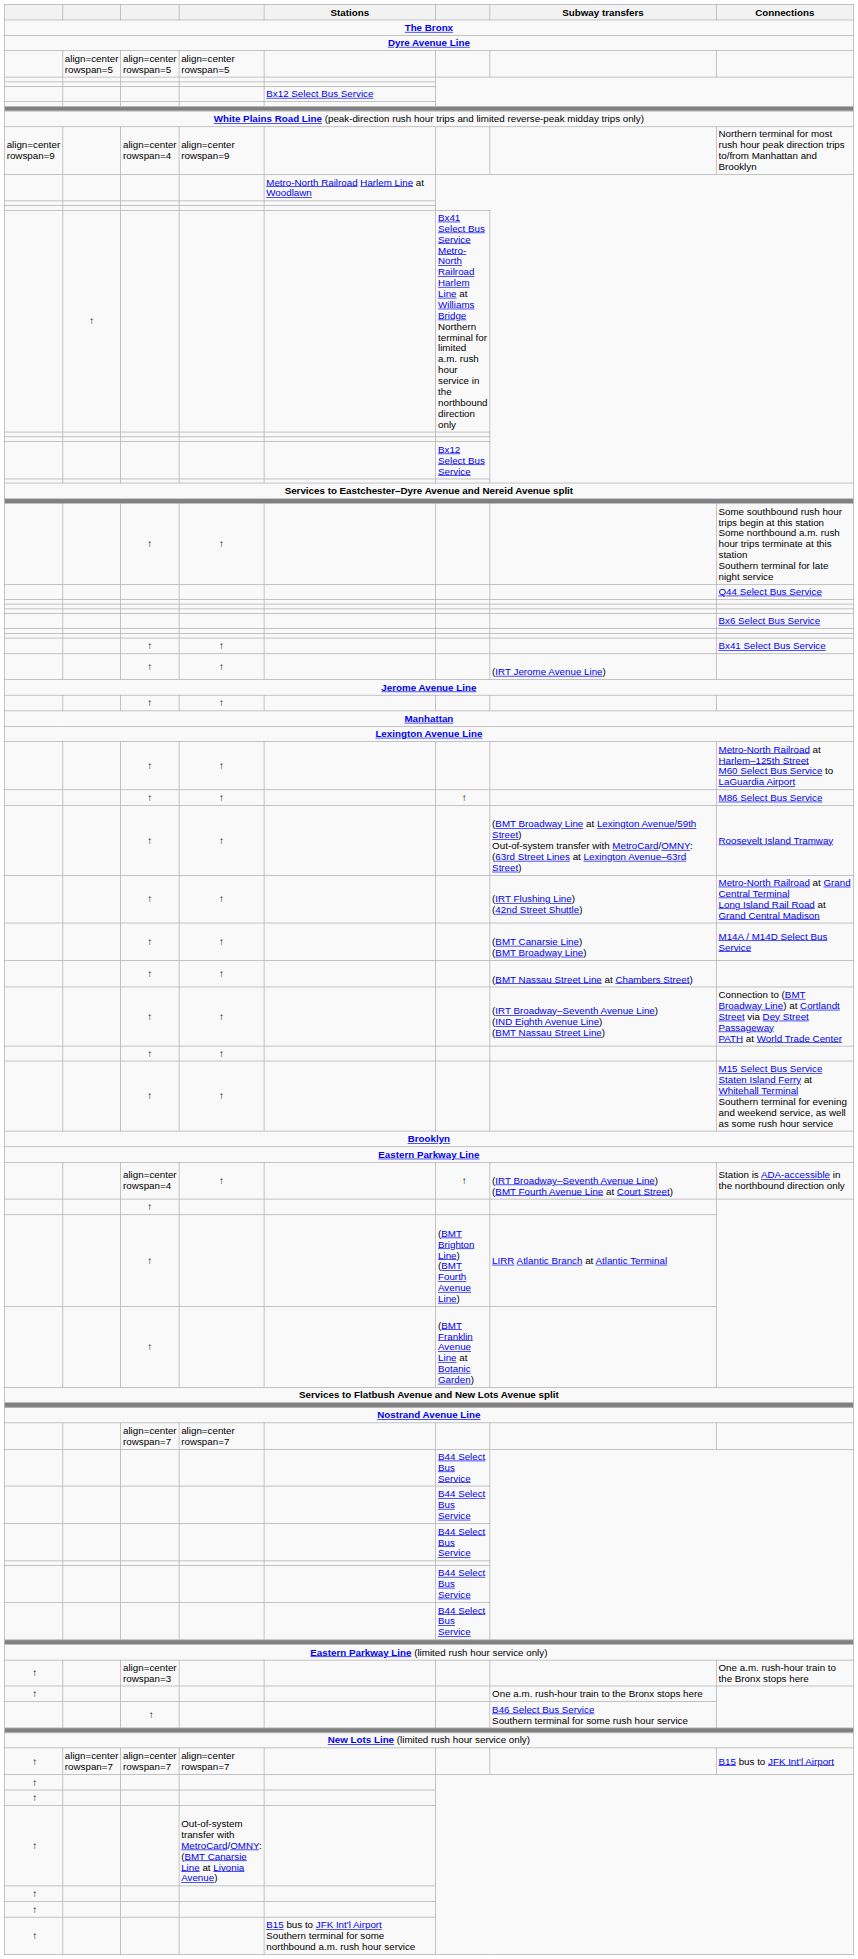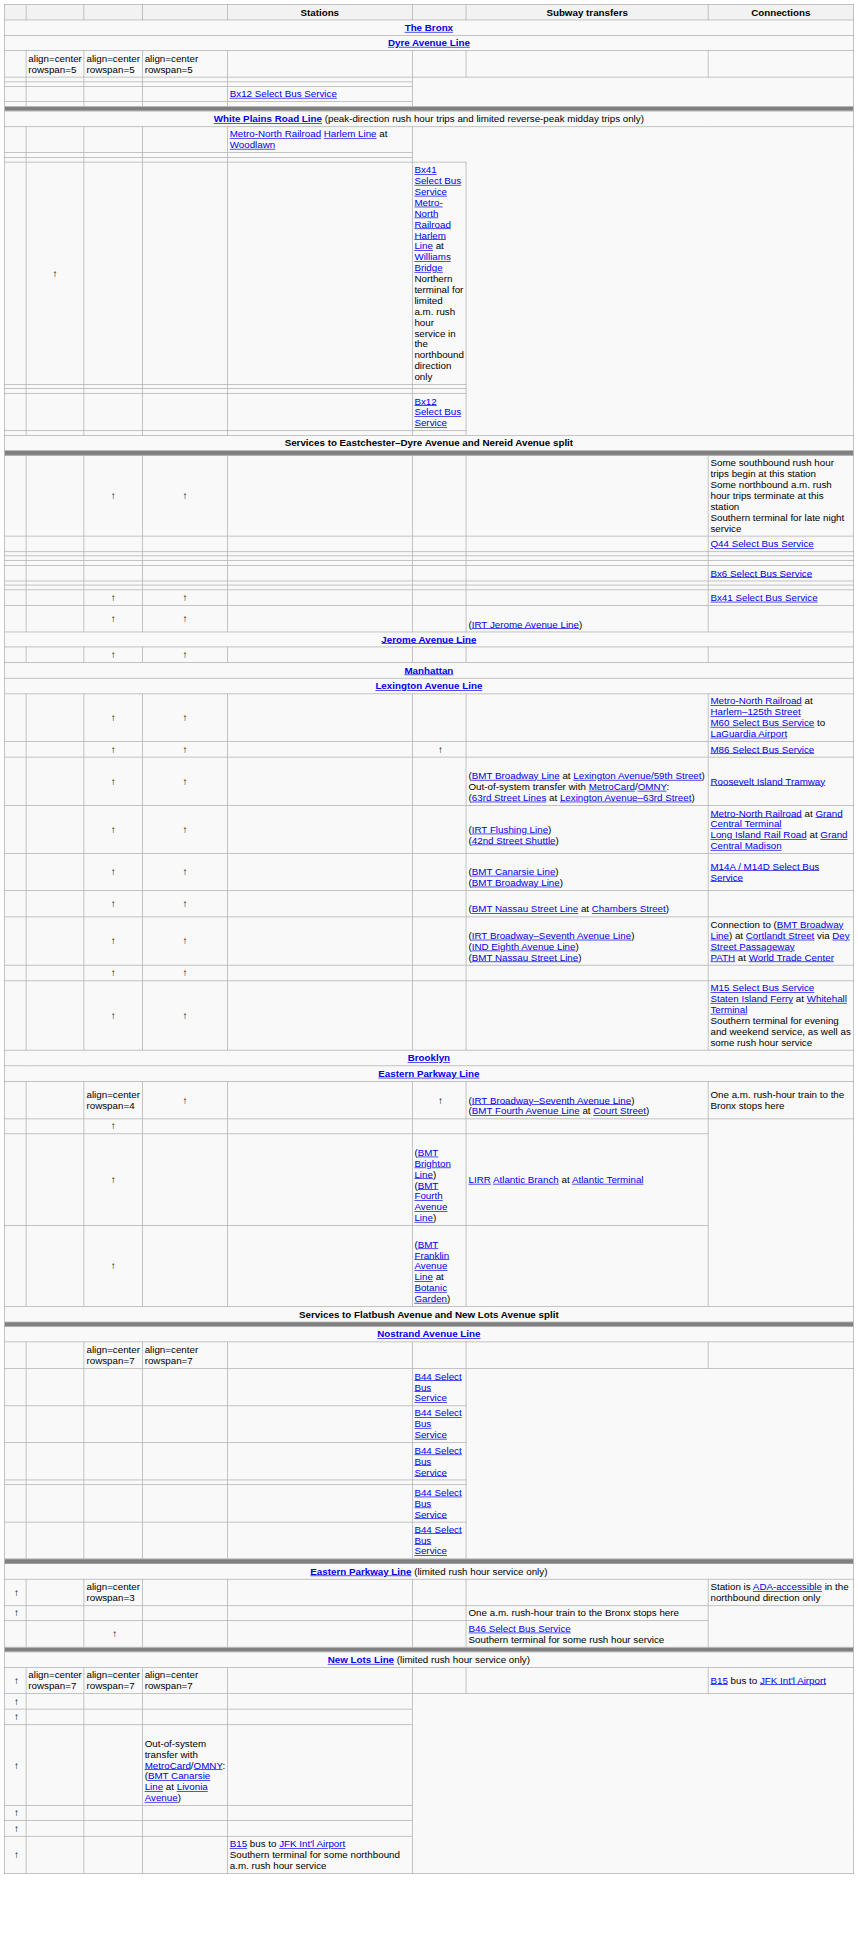- row: (150, 151)
(782, 1181) Station is ADA-accessible in the northbound direction only -> (777, 1100) One a.m. rush-hour train to the Bronx stops here
(777, 1673) One a.m. rush-hour train to the Bronx stops here -> (780, 1593) Station is ADA-accessible in the northbound direction only
